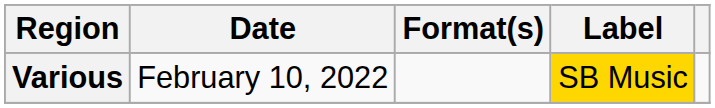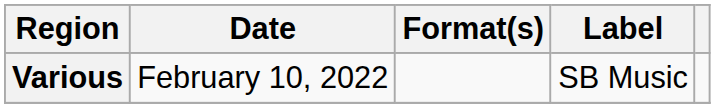(623, 77) gold background -> (623, 77) no background
